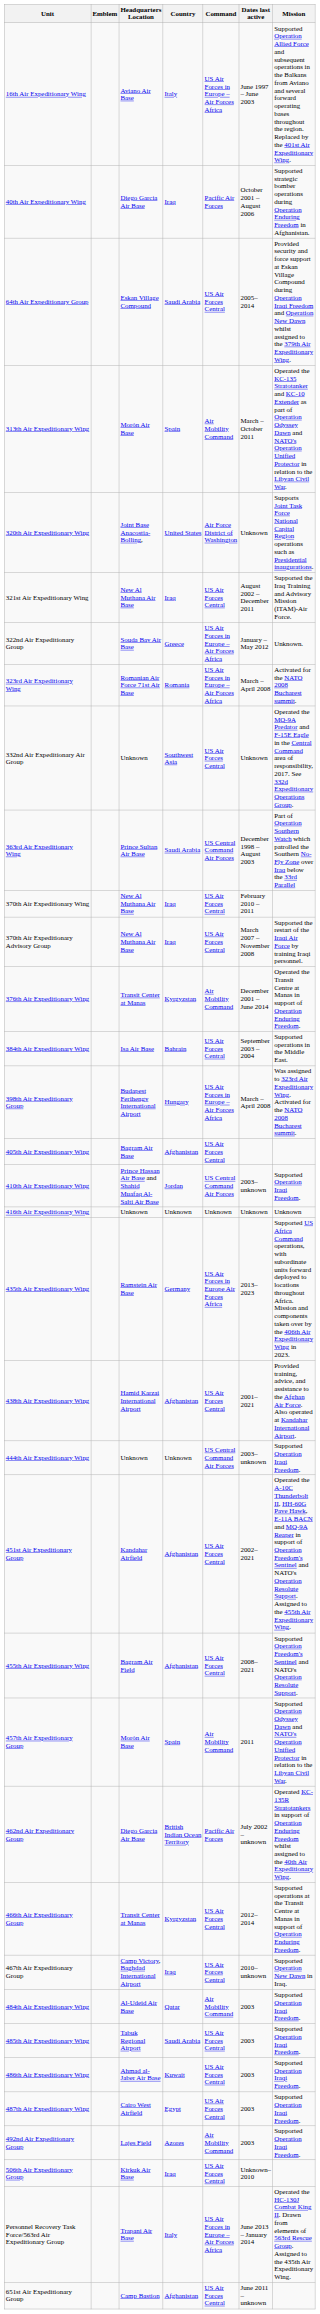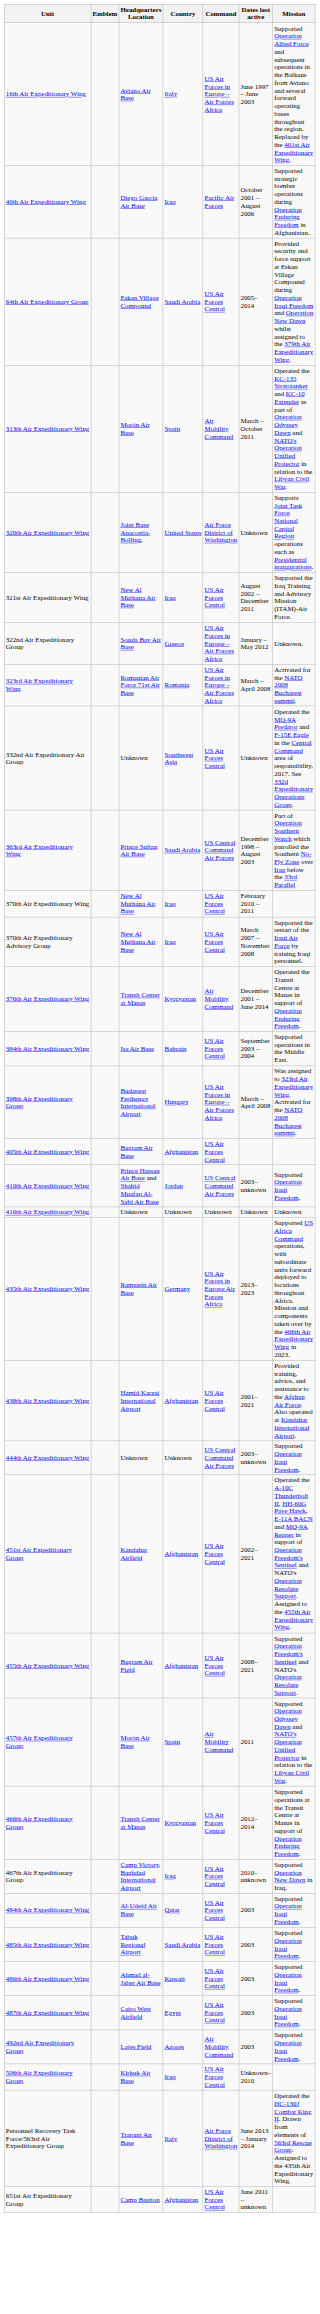- row: (40, 1834)
(219, 2006) Air Mobility Command -> (215, 1910) US Air Forces Central
(219, 2234) US Air Forces in Europe – Air Forces Africa -> (221, 2138) Air Force District of Washington
